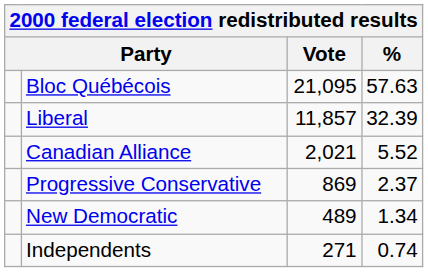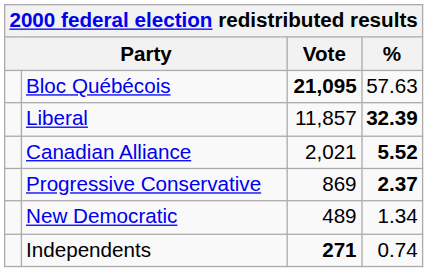(325, 86) normal -> (325, 86) bold
(392, 119) normal -> (392, 119) bold
(398, 151) normal -> (398, 151) bold
(398, 184) normal -> (398, 184) bold
(339, 250) normal -> (339, 250) bold
